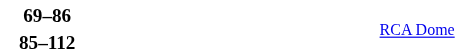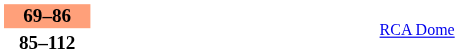(47, 16) no background -> (47, 16) lightsalmon background
